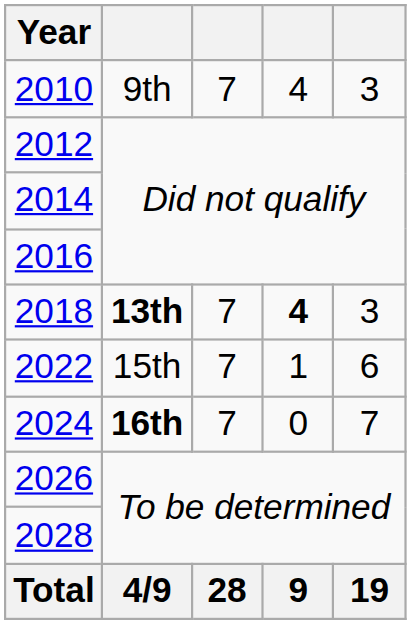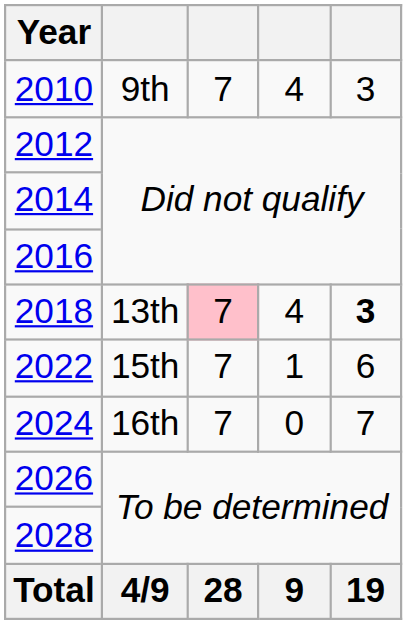(147, 311) bold -> (145, 311) normal
(227, 311) no background -> (223, 311) pink background
(298, 311) bold -> (294, 311) normal
(369, 311) normal -> (366, 311) bold
(147, 423) bold -> (145, 423) normal
